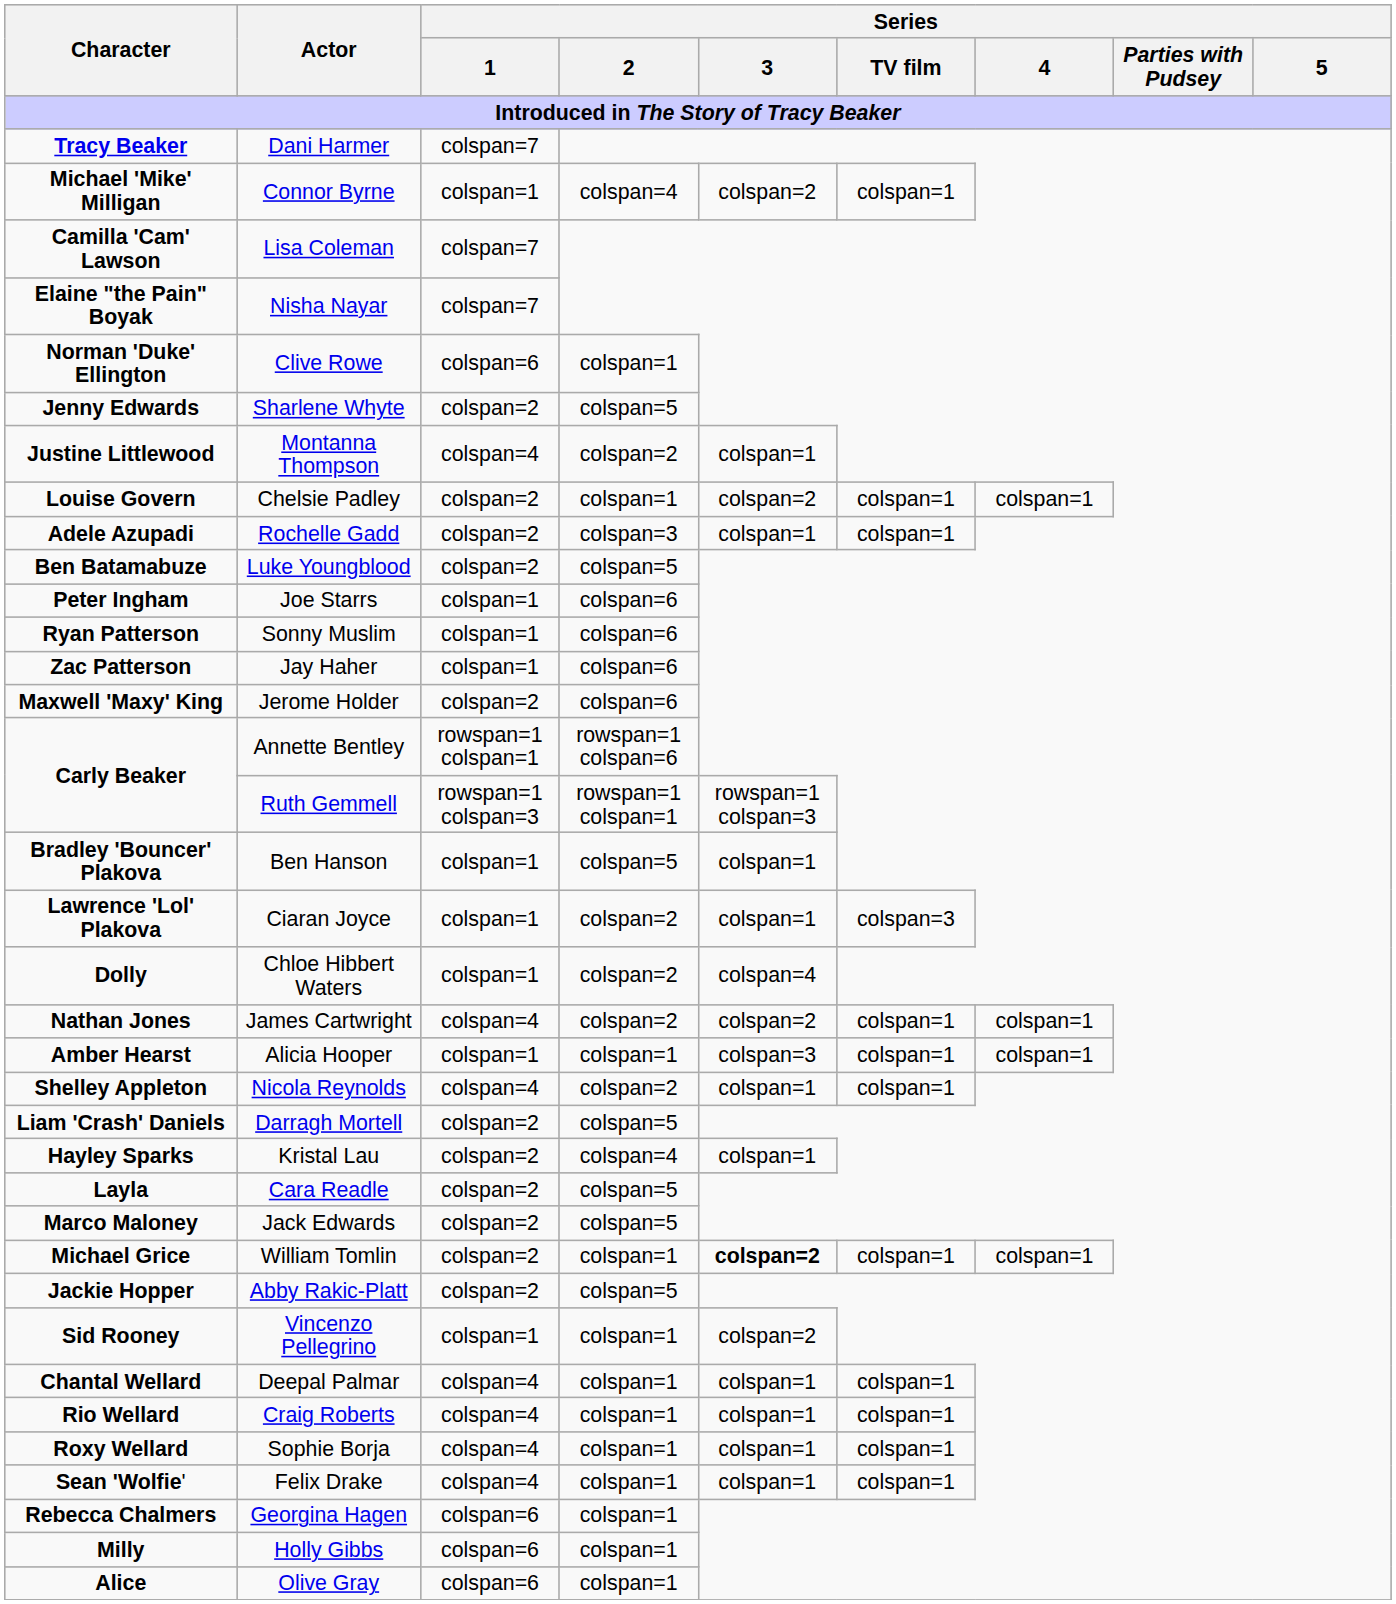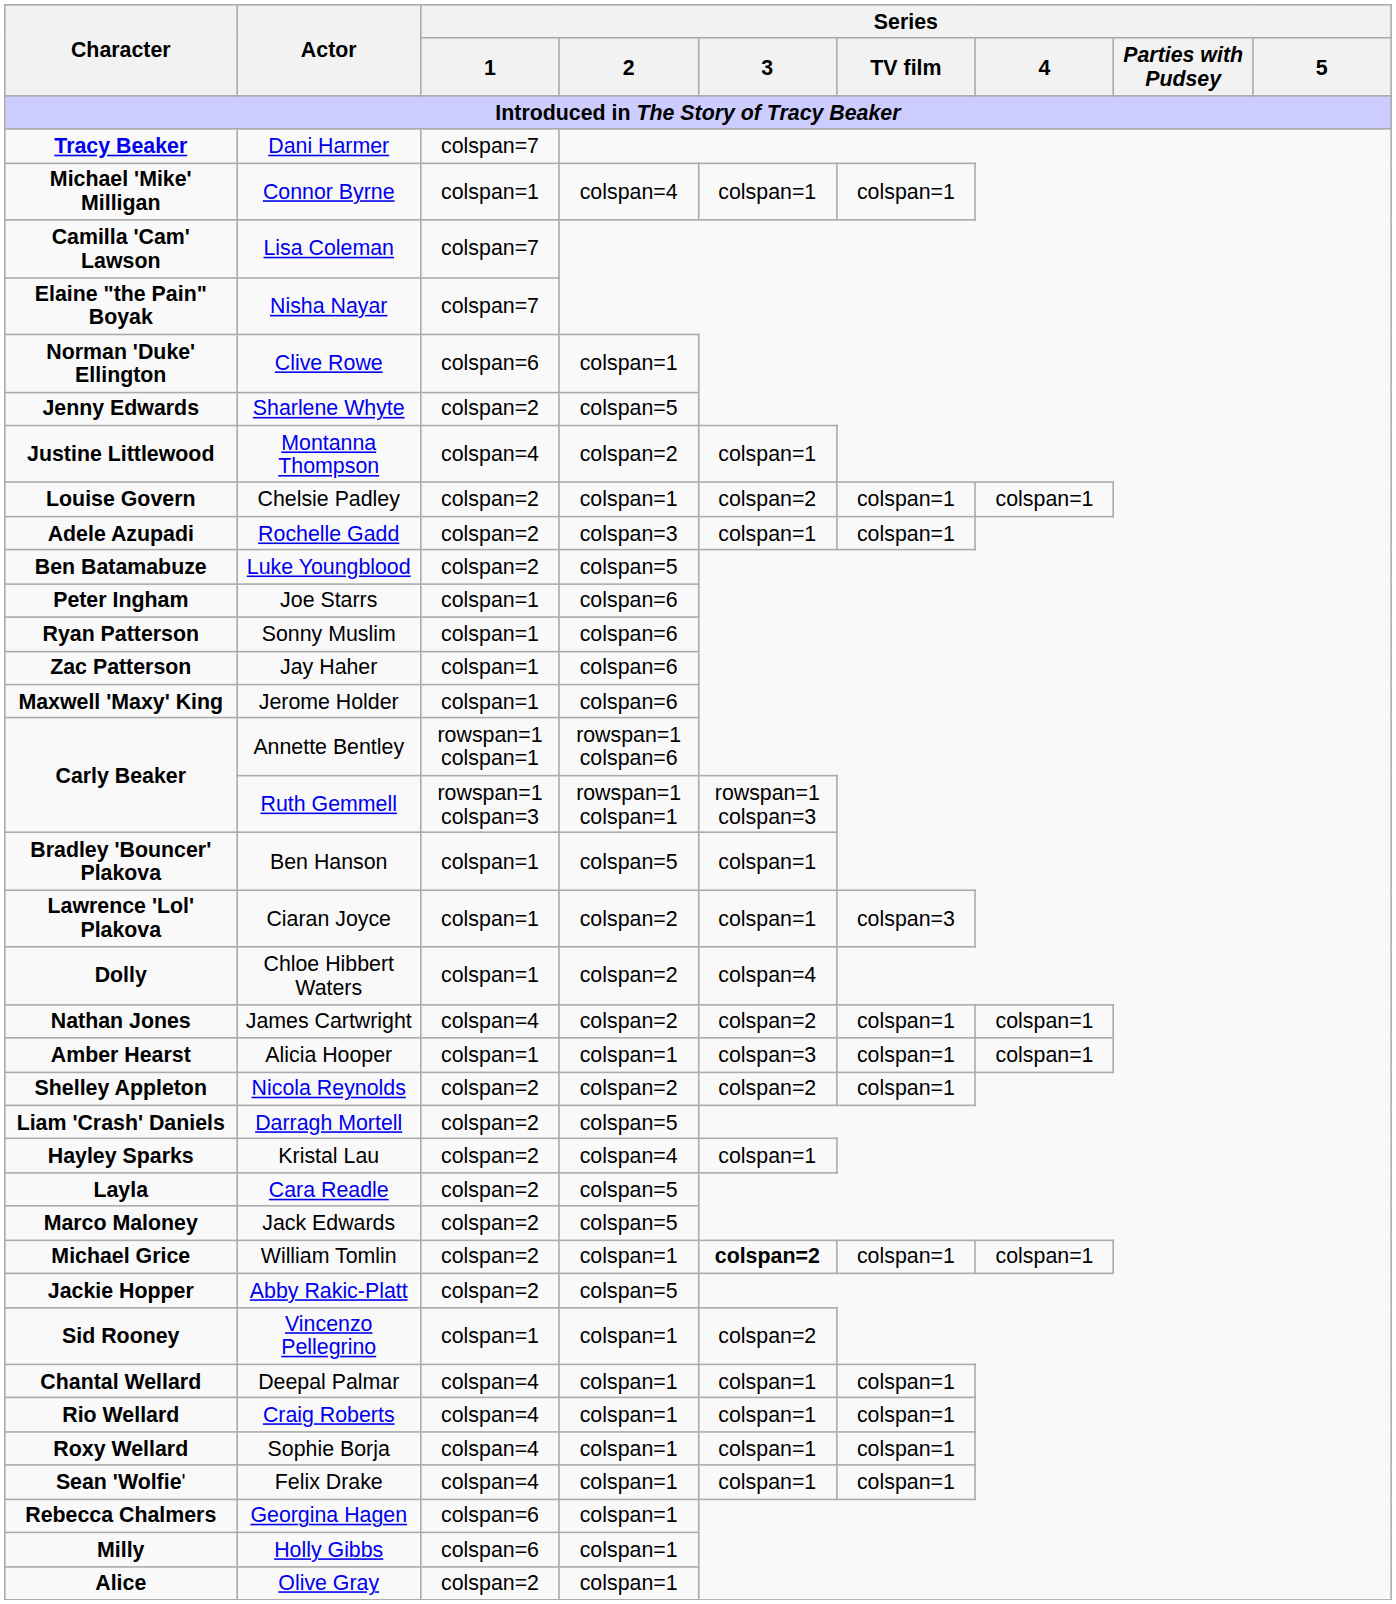(767, 191) colspan=2 -> (767, 191) colspan=1
(490, 701) colspan=2 -> (490, 701) colspan=1
(490, 1088) colspan=4 -> (490, 1088) colspan=2
(767, 1088) colspan=1 -> (767, 1088) colspan=2
(490, 1583) colspan=6 -> (490, 1583) colspan=2
